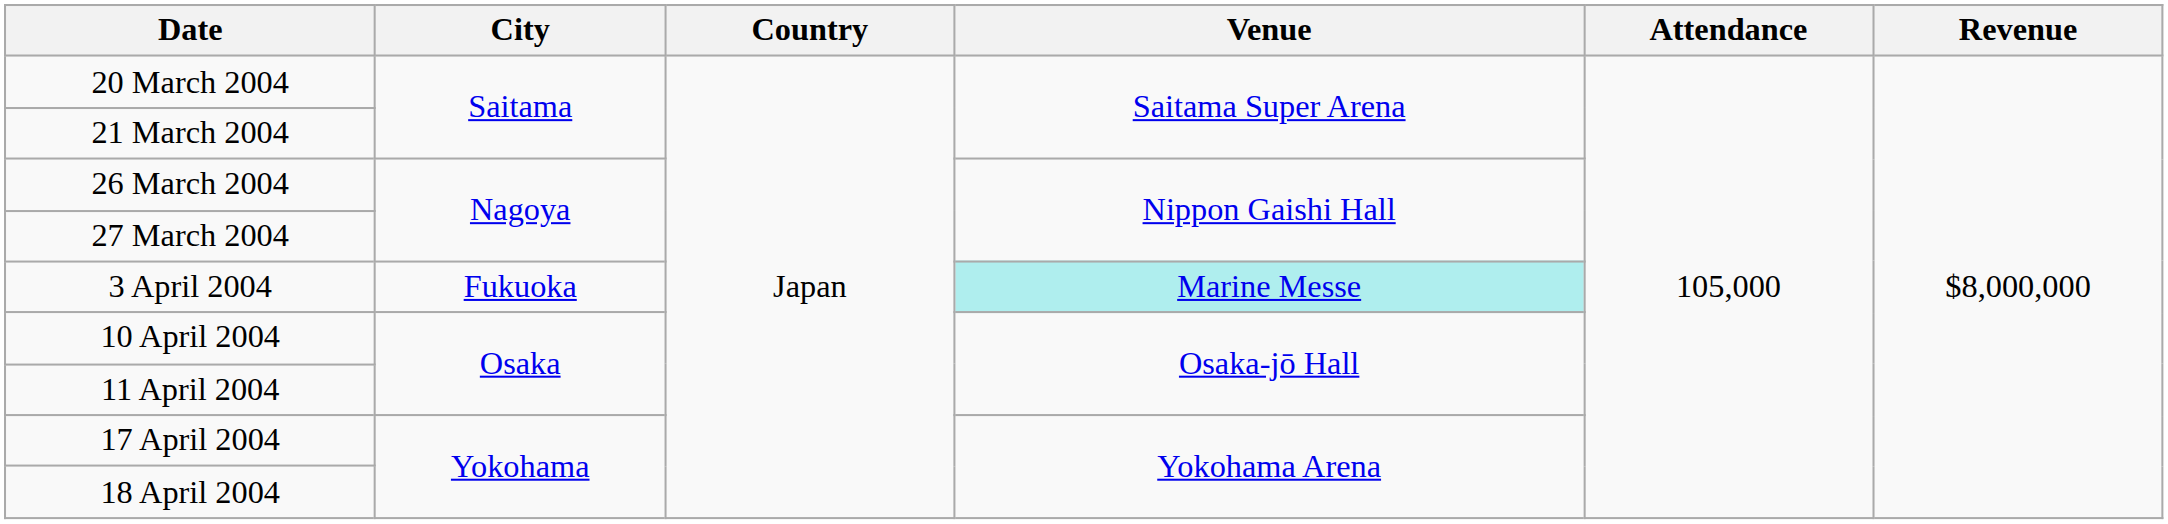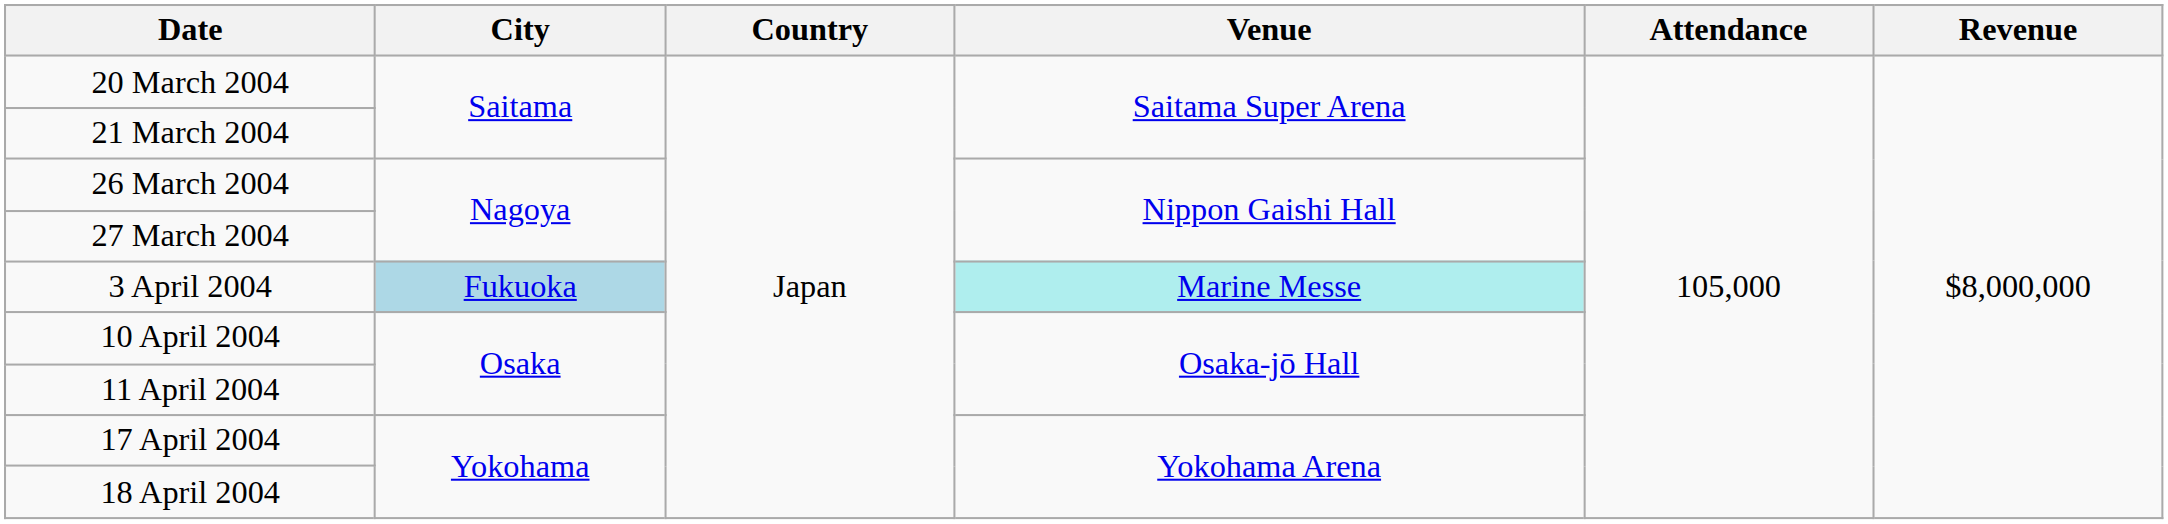(520, 286) no background -> (520, 286) lightblue background
